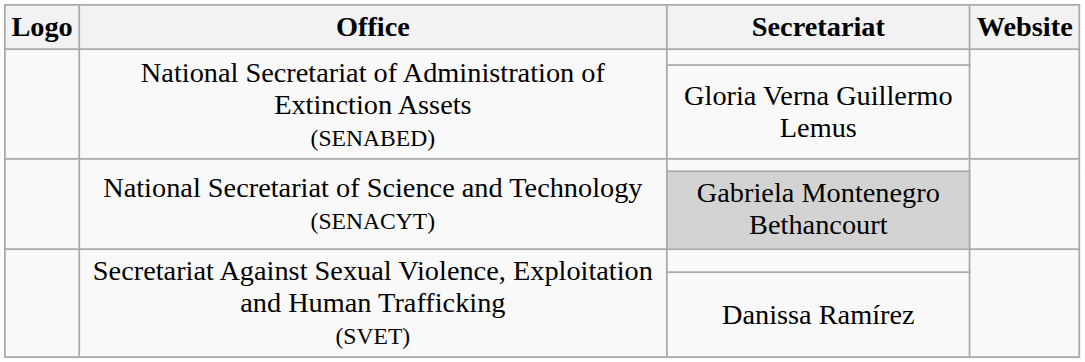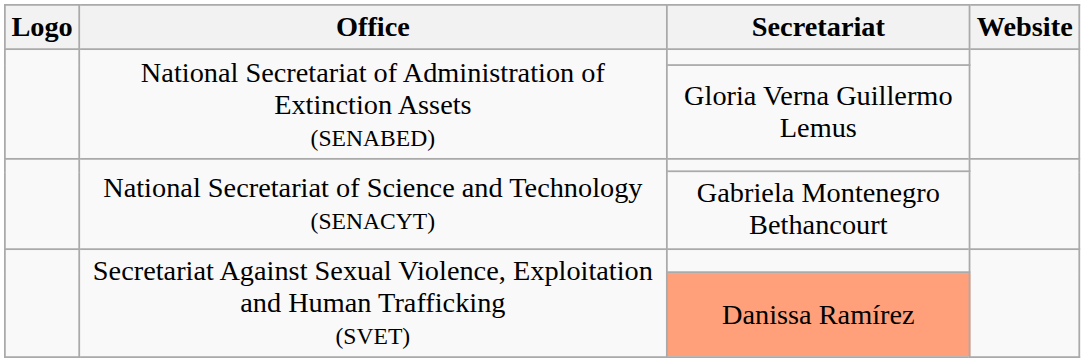(818, 209) lightgrey background -> (818, 209) no background
(818, 314) no background -> (818, 314) lightsalmon background
